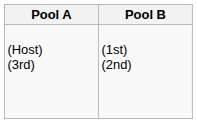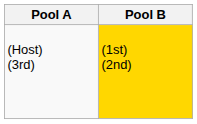(117, 57) no background -> (117, 57) gold background
